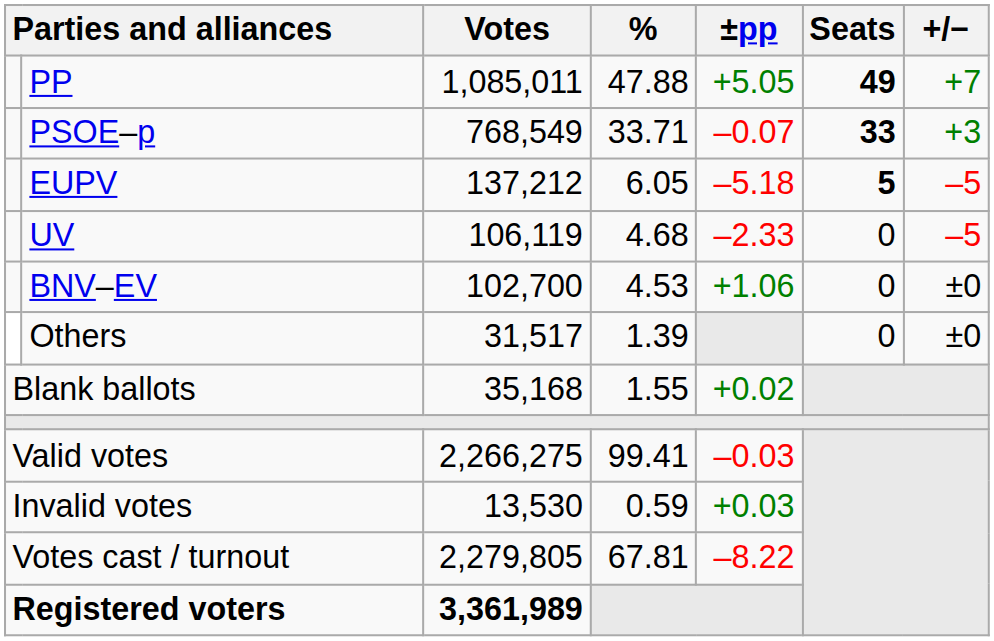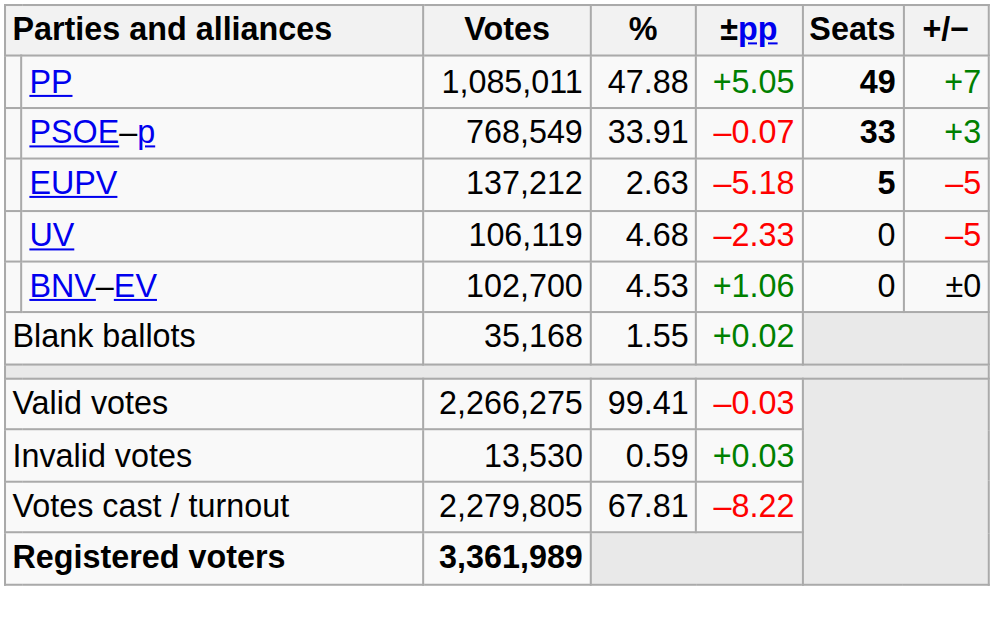(648, 132) 33.71 -> (648, 132) 33.91
(657, 183) 6.05 -> (657, 183) 2.63
- row: (78, 337)
